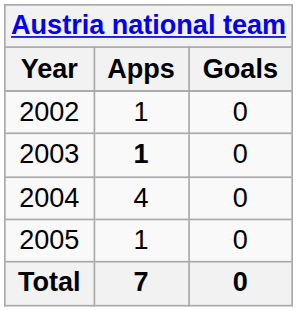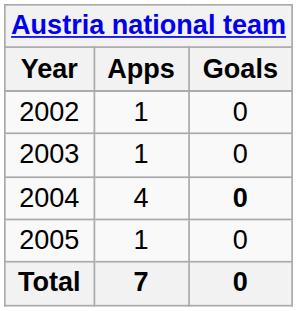(141, 154) bold -> (141, 154) normal
(240, 197) normal -> (240, 197) bold
